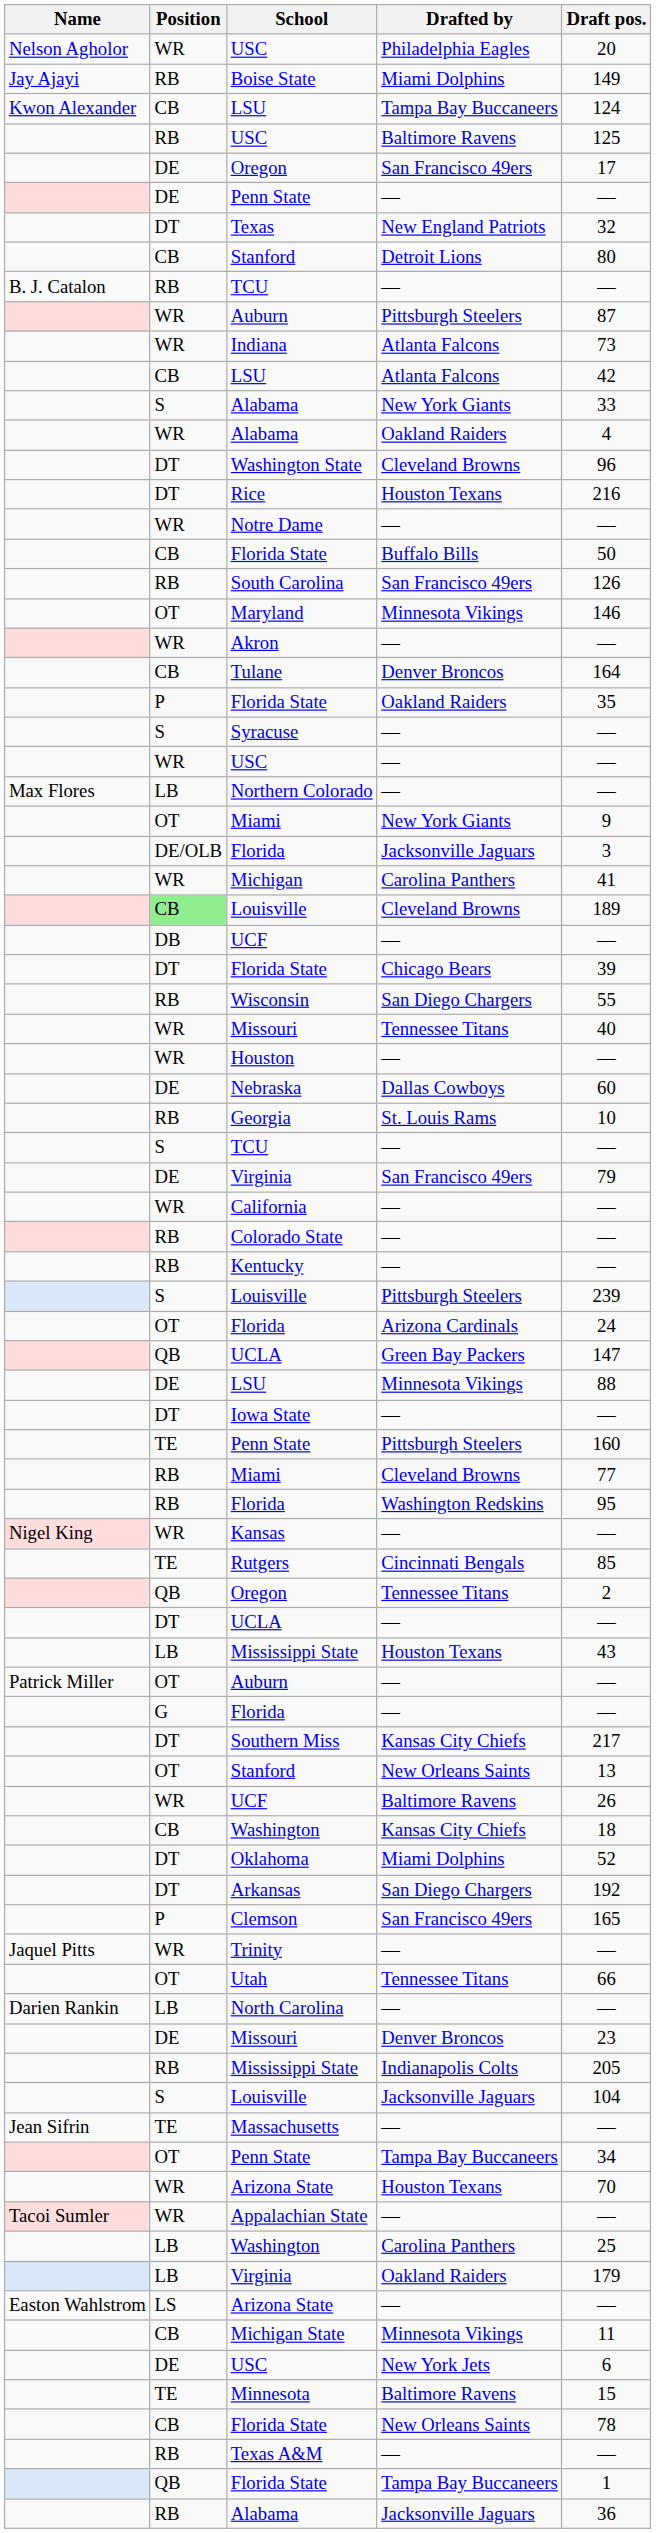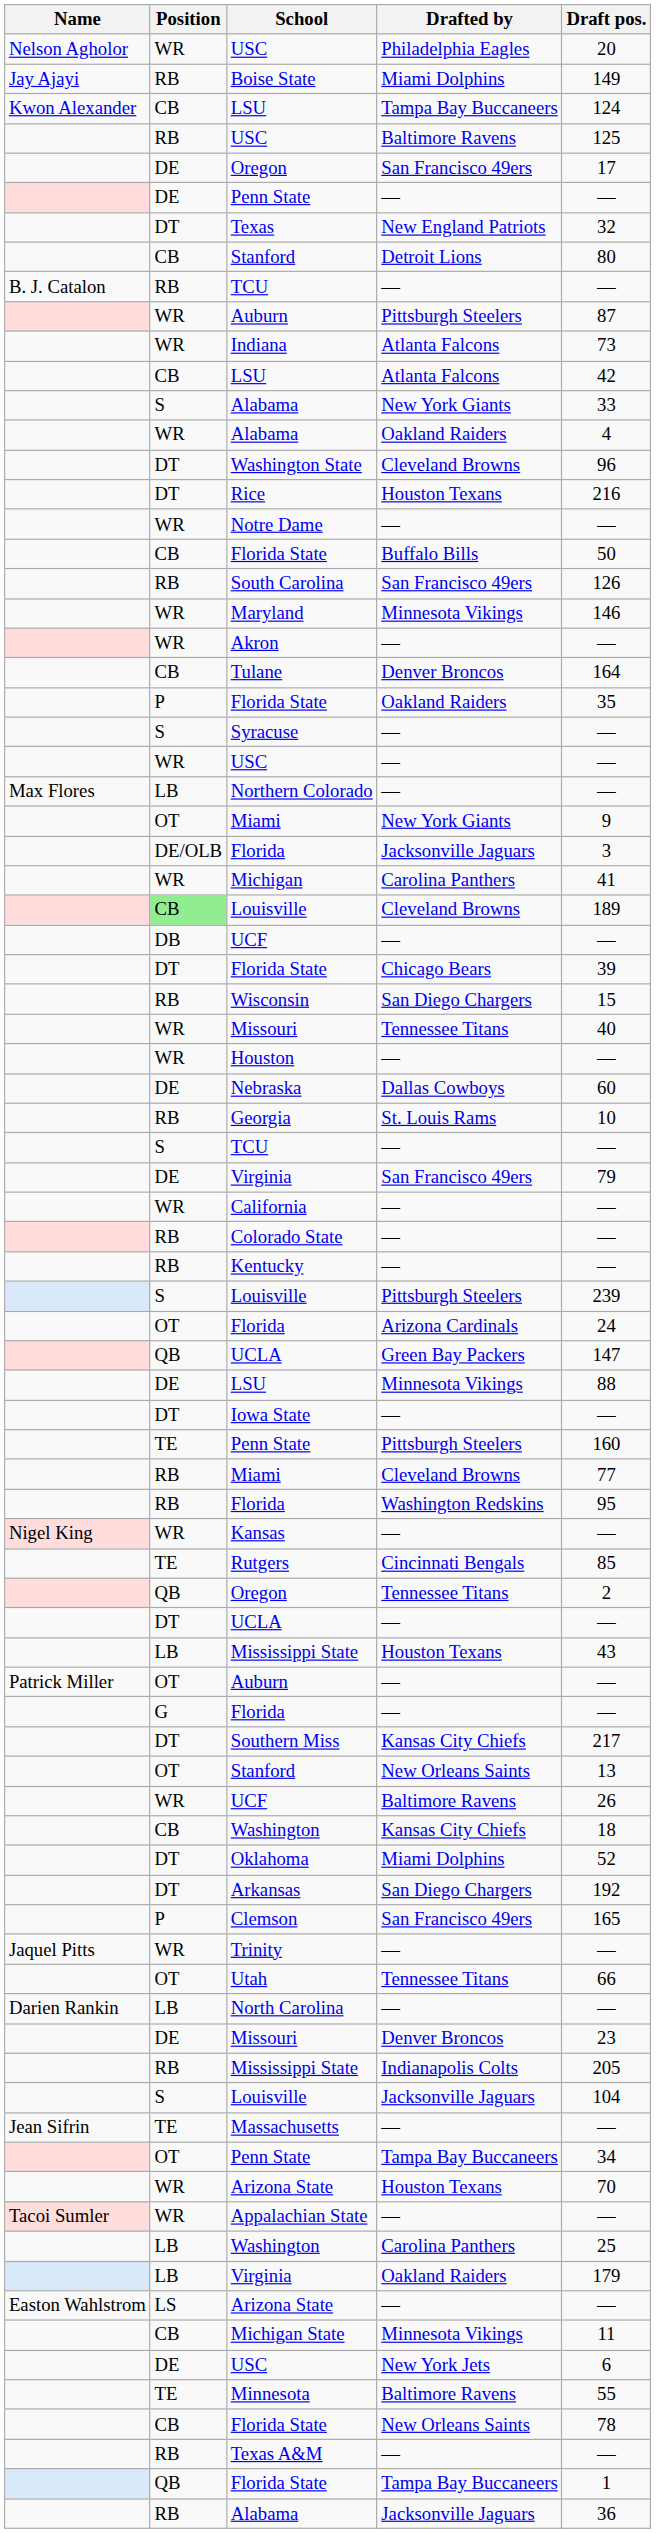(167, 613) OT -> (170, 613) WR
(606, 999) 55 -> (606, 999) 15
(606, 2394) 15 -> (606, 2394) 55
